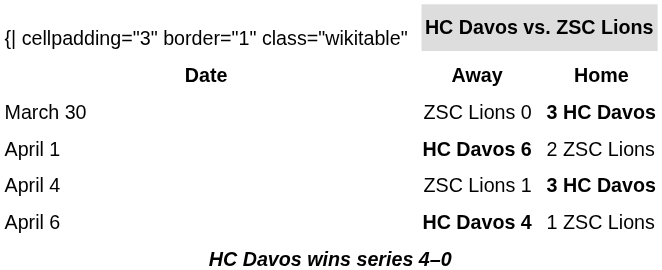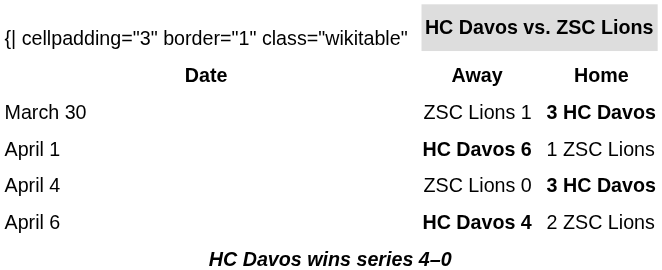(478, 112) ZSC Lions 0 -> (478, 112) ZSC Lions 1
(601, 149) 2 ZSC Lions -> (601, 149) 1 ZSC Lions
(478, 186) ZSC Lions 1 -> (478, 186) ZSC Lions 0
(601, 223) 1 ZSC Lions -> (601, 223) 2 ZSC Lions
